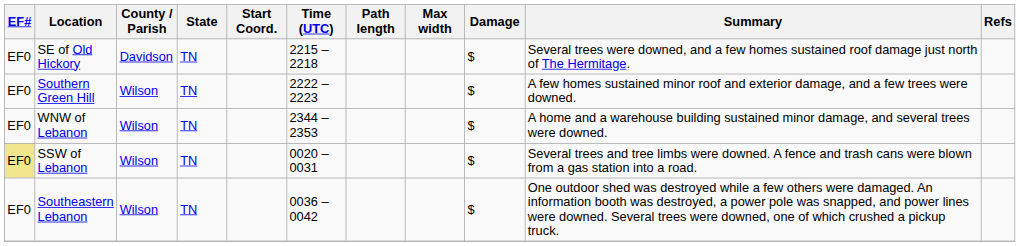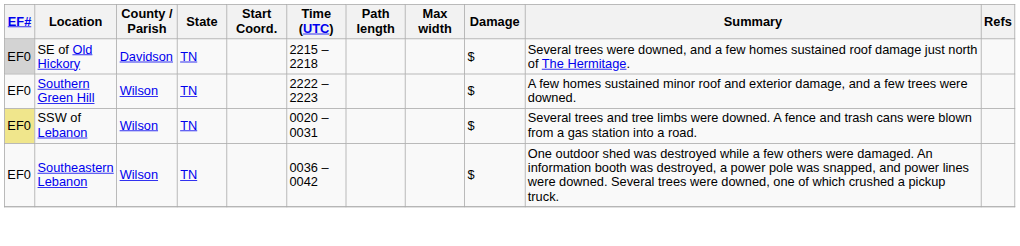(19, 56) no background -> (19, 56) lightgrey background
- row: (62, 125)
